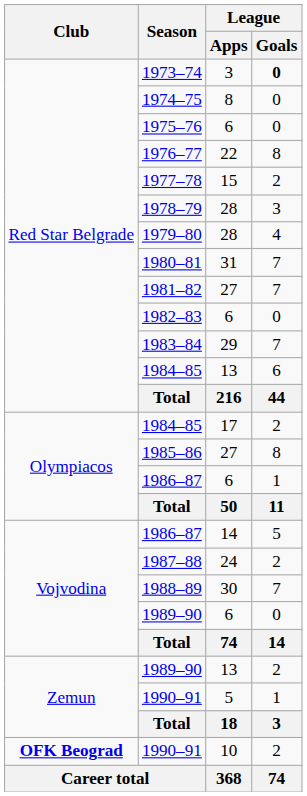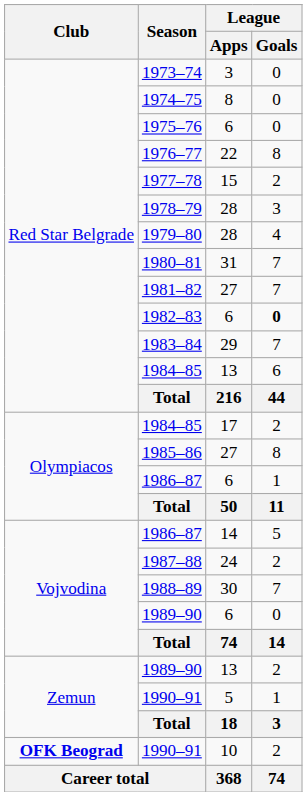(277, 72) bold -> (277, 72) normal
(277, 316) normal -> (277, 316) bold
